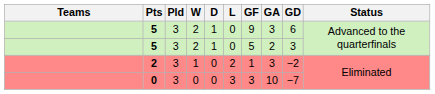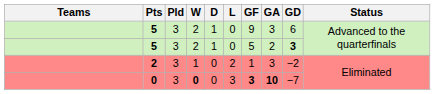(293, 47) normal -> (293, 47) bold
(196, 81) normal -> (196, 81) bold
(251, 81) normal -> (251, 81) bold
(272, 81) normal -> (272, 81) bold
